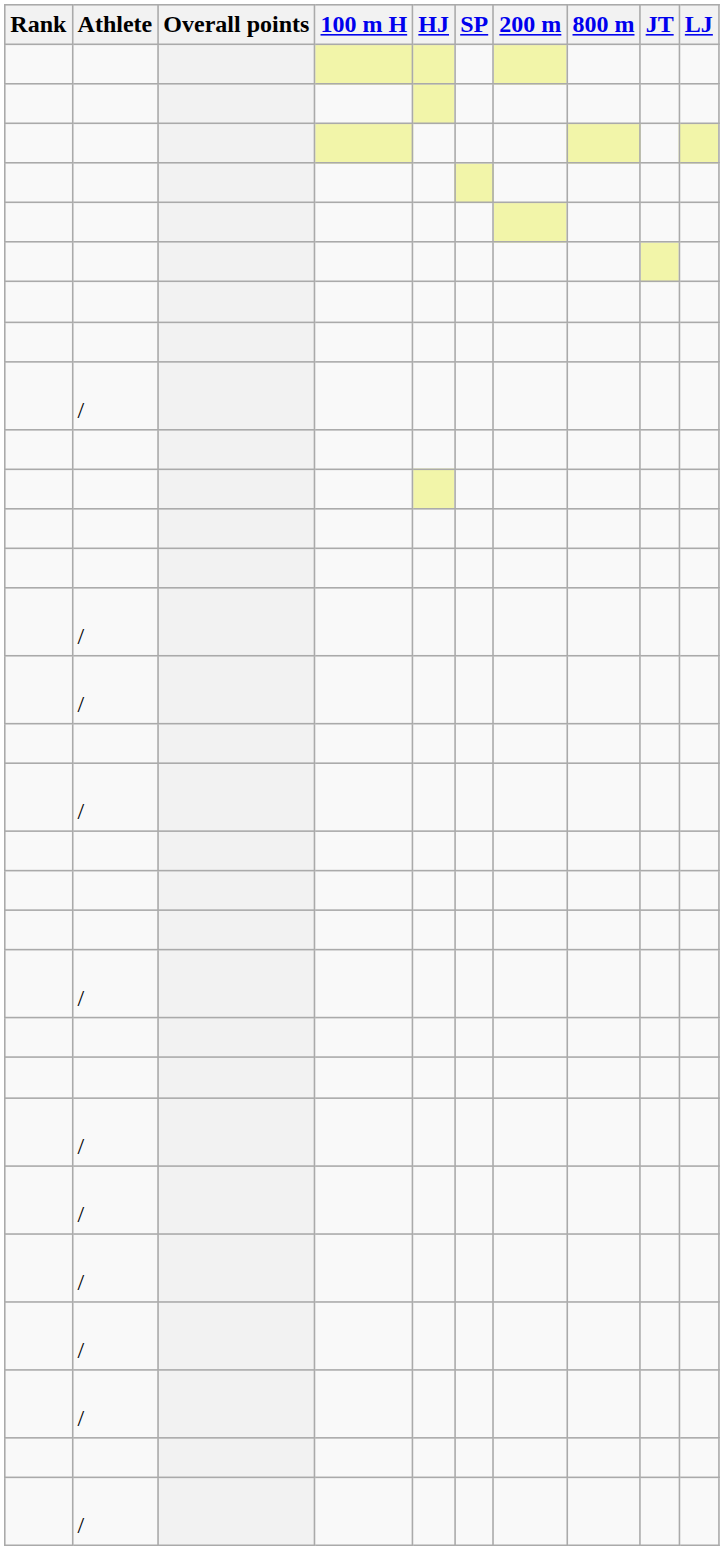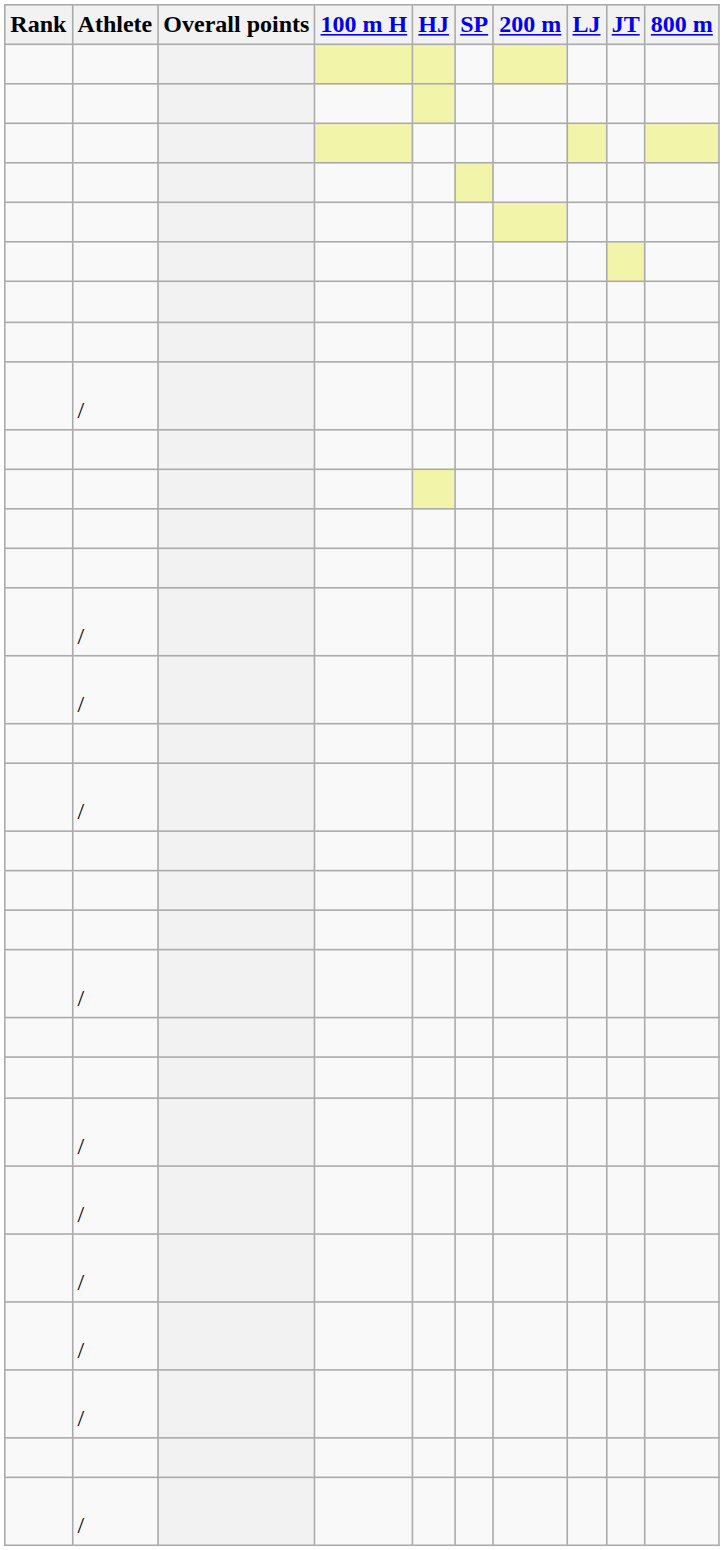columns swapped: (699, 24) <-> (603, 24)
